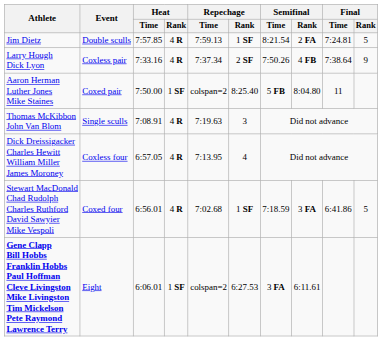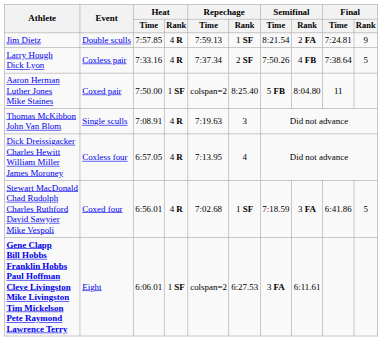(366, 40) 5 -> (366, 40) 9
(366, 60) 9 -> (366, 60) 5
